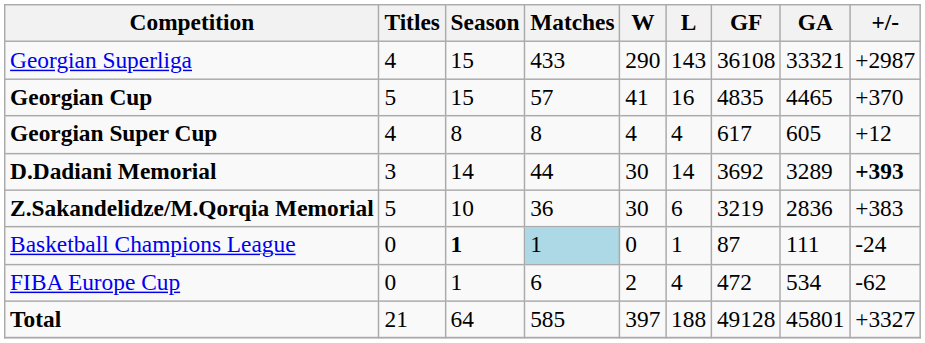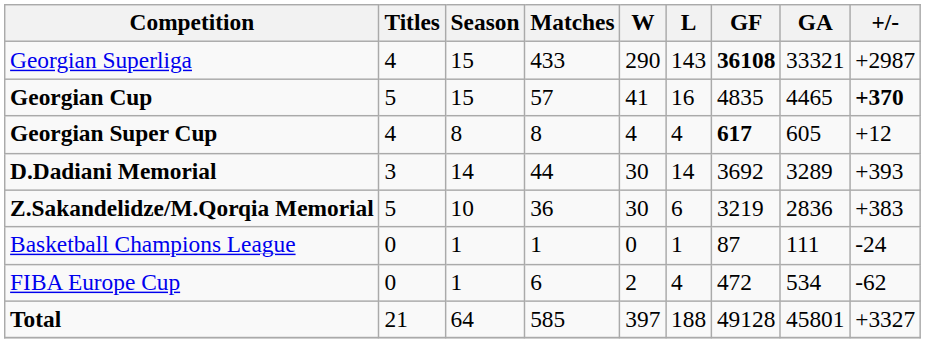(746, 60) normal -> (746, 60) bold
(879, 97) normal -> (879, 97) bold
(734, 134) normal -> (734, 134) bold
(879, 171) bold -> (879, 171) normal
(456, 245) bold -> (456, 245) normal
(536, 245) lightblue background -> (536, 245) no background
